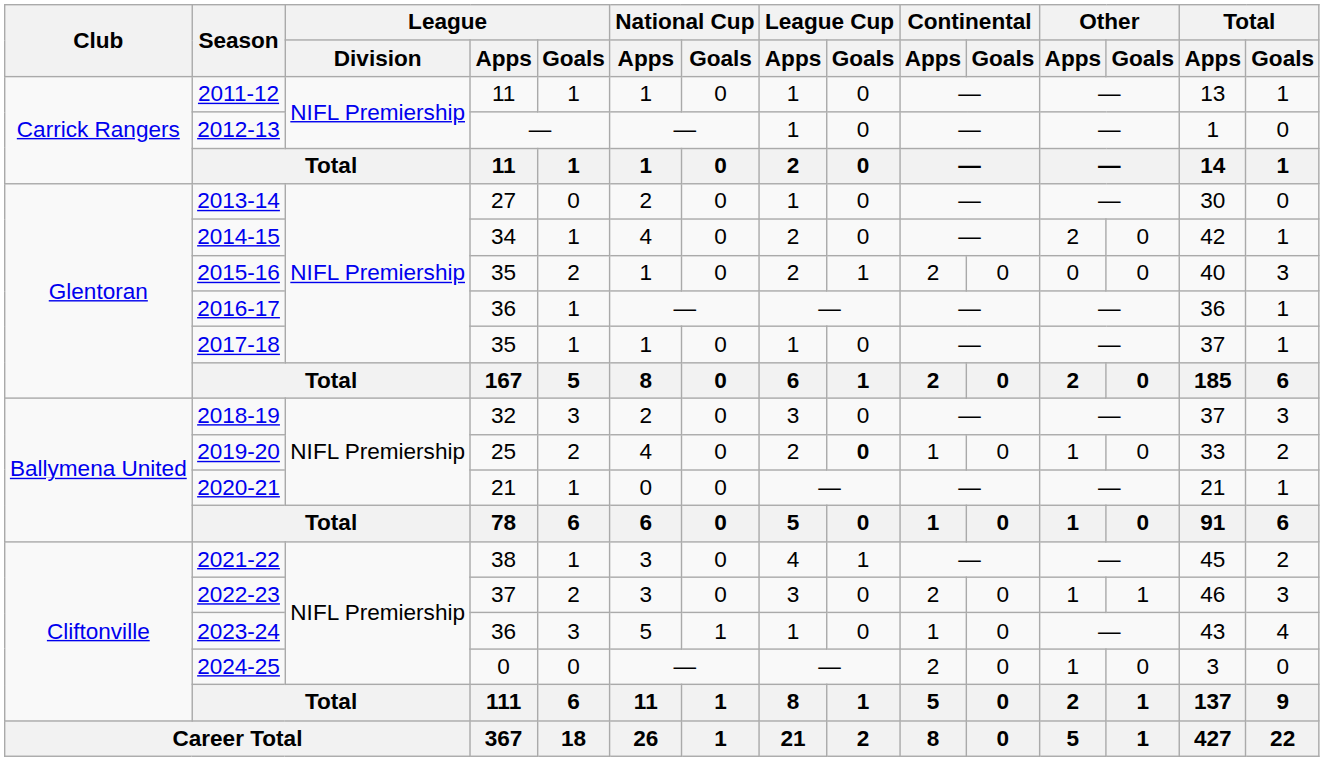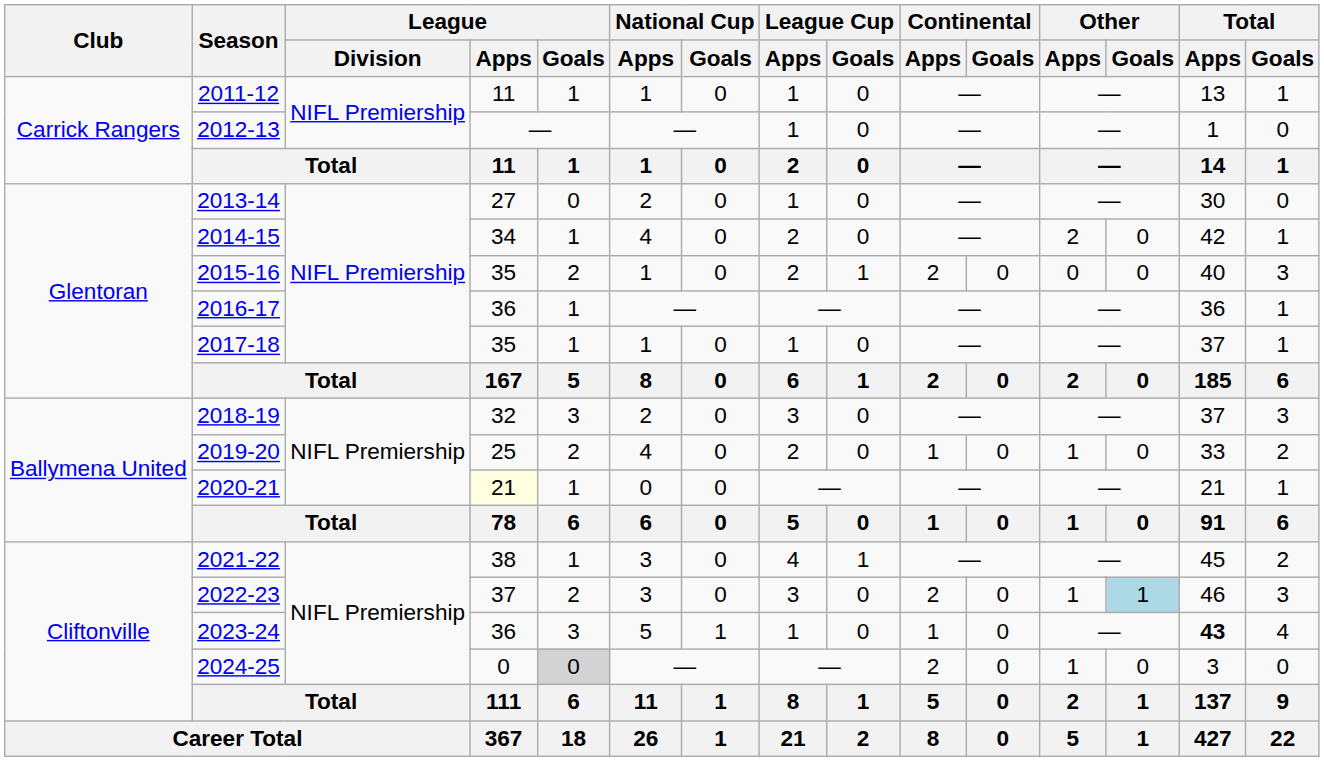(863, 451) bold -> (863, 451) normal
(504, 487) no background -> (504, 487) lightyellow background
(1143, 594) no background -> (1143, 594) lightblue background
(1213, 630) normal -> (1213, 630) bold
(574, 666) no background -> (574, 666) lightgrey background
